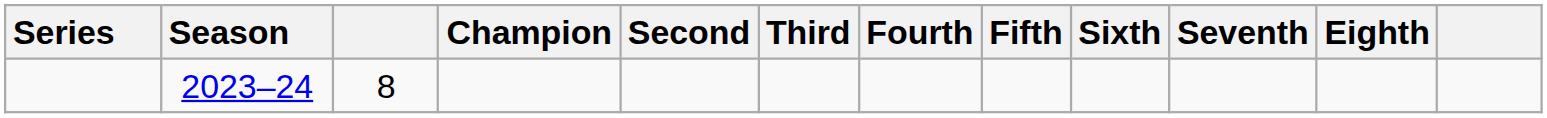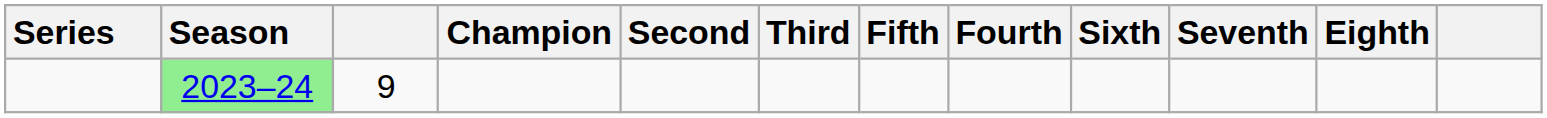columns swapped: (920, 32) <-> (1026, 32)
(247, 86) no background -> (247, 86) lightgreen background
(386, 86) 8 -> (386, 86) 9
